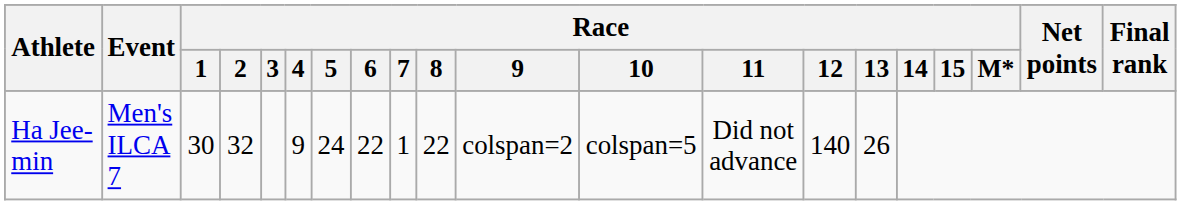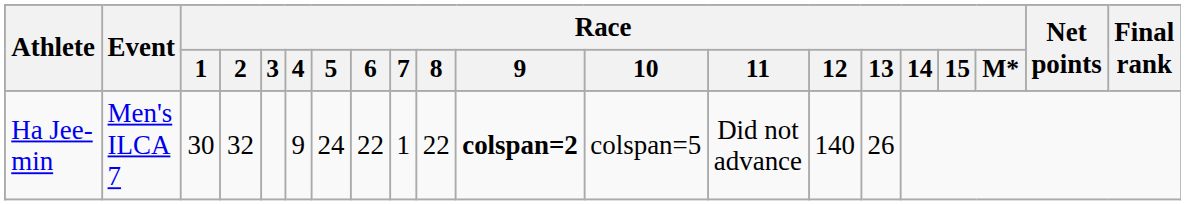(518, 145) normal -> (520, 145) bold
